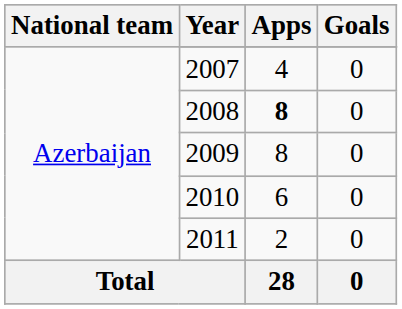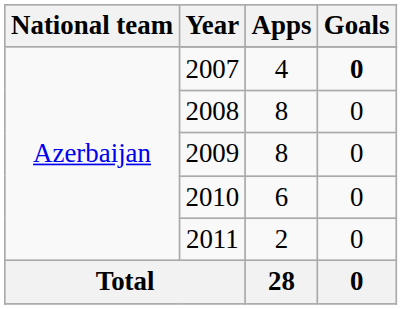(357, 68) normal -> (357, 68) bold
(281, 111) bold -> (281, 111) normal
